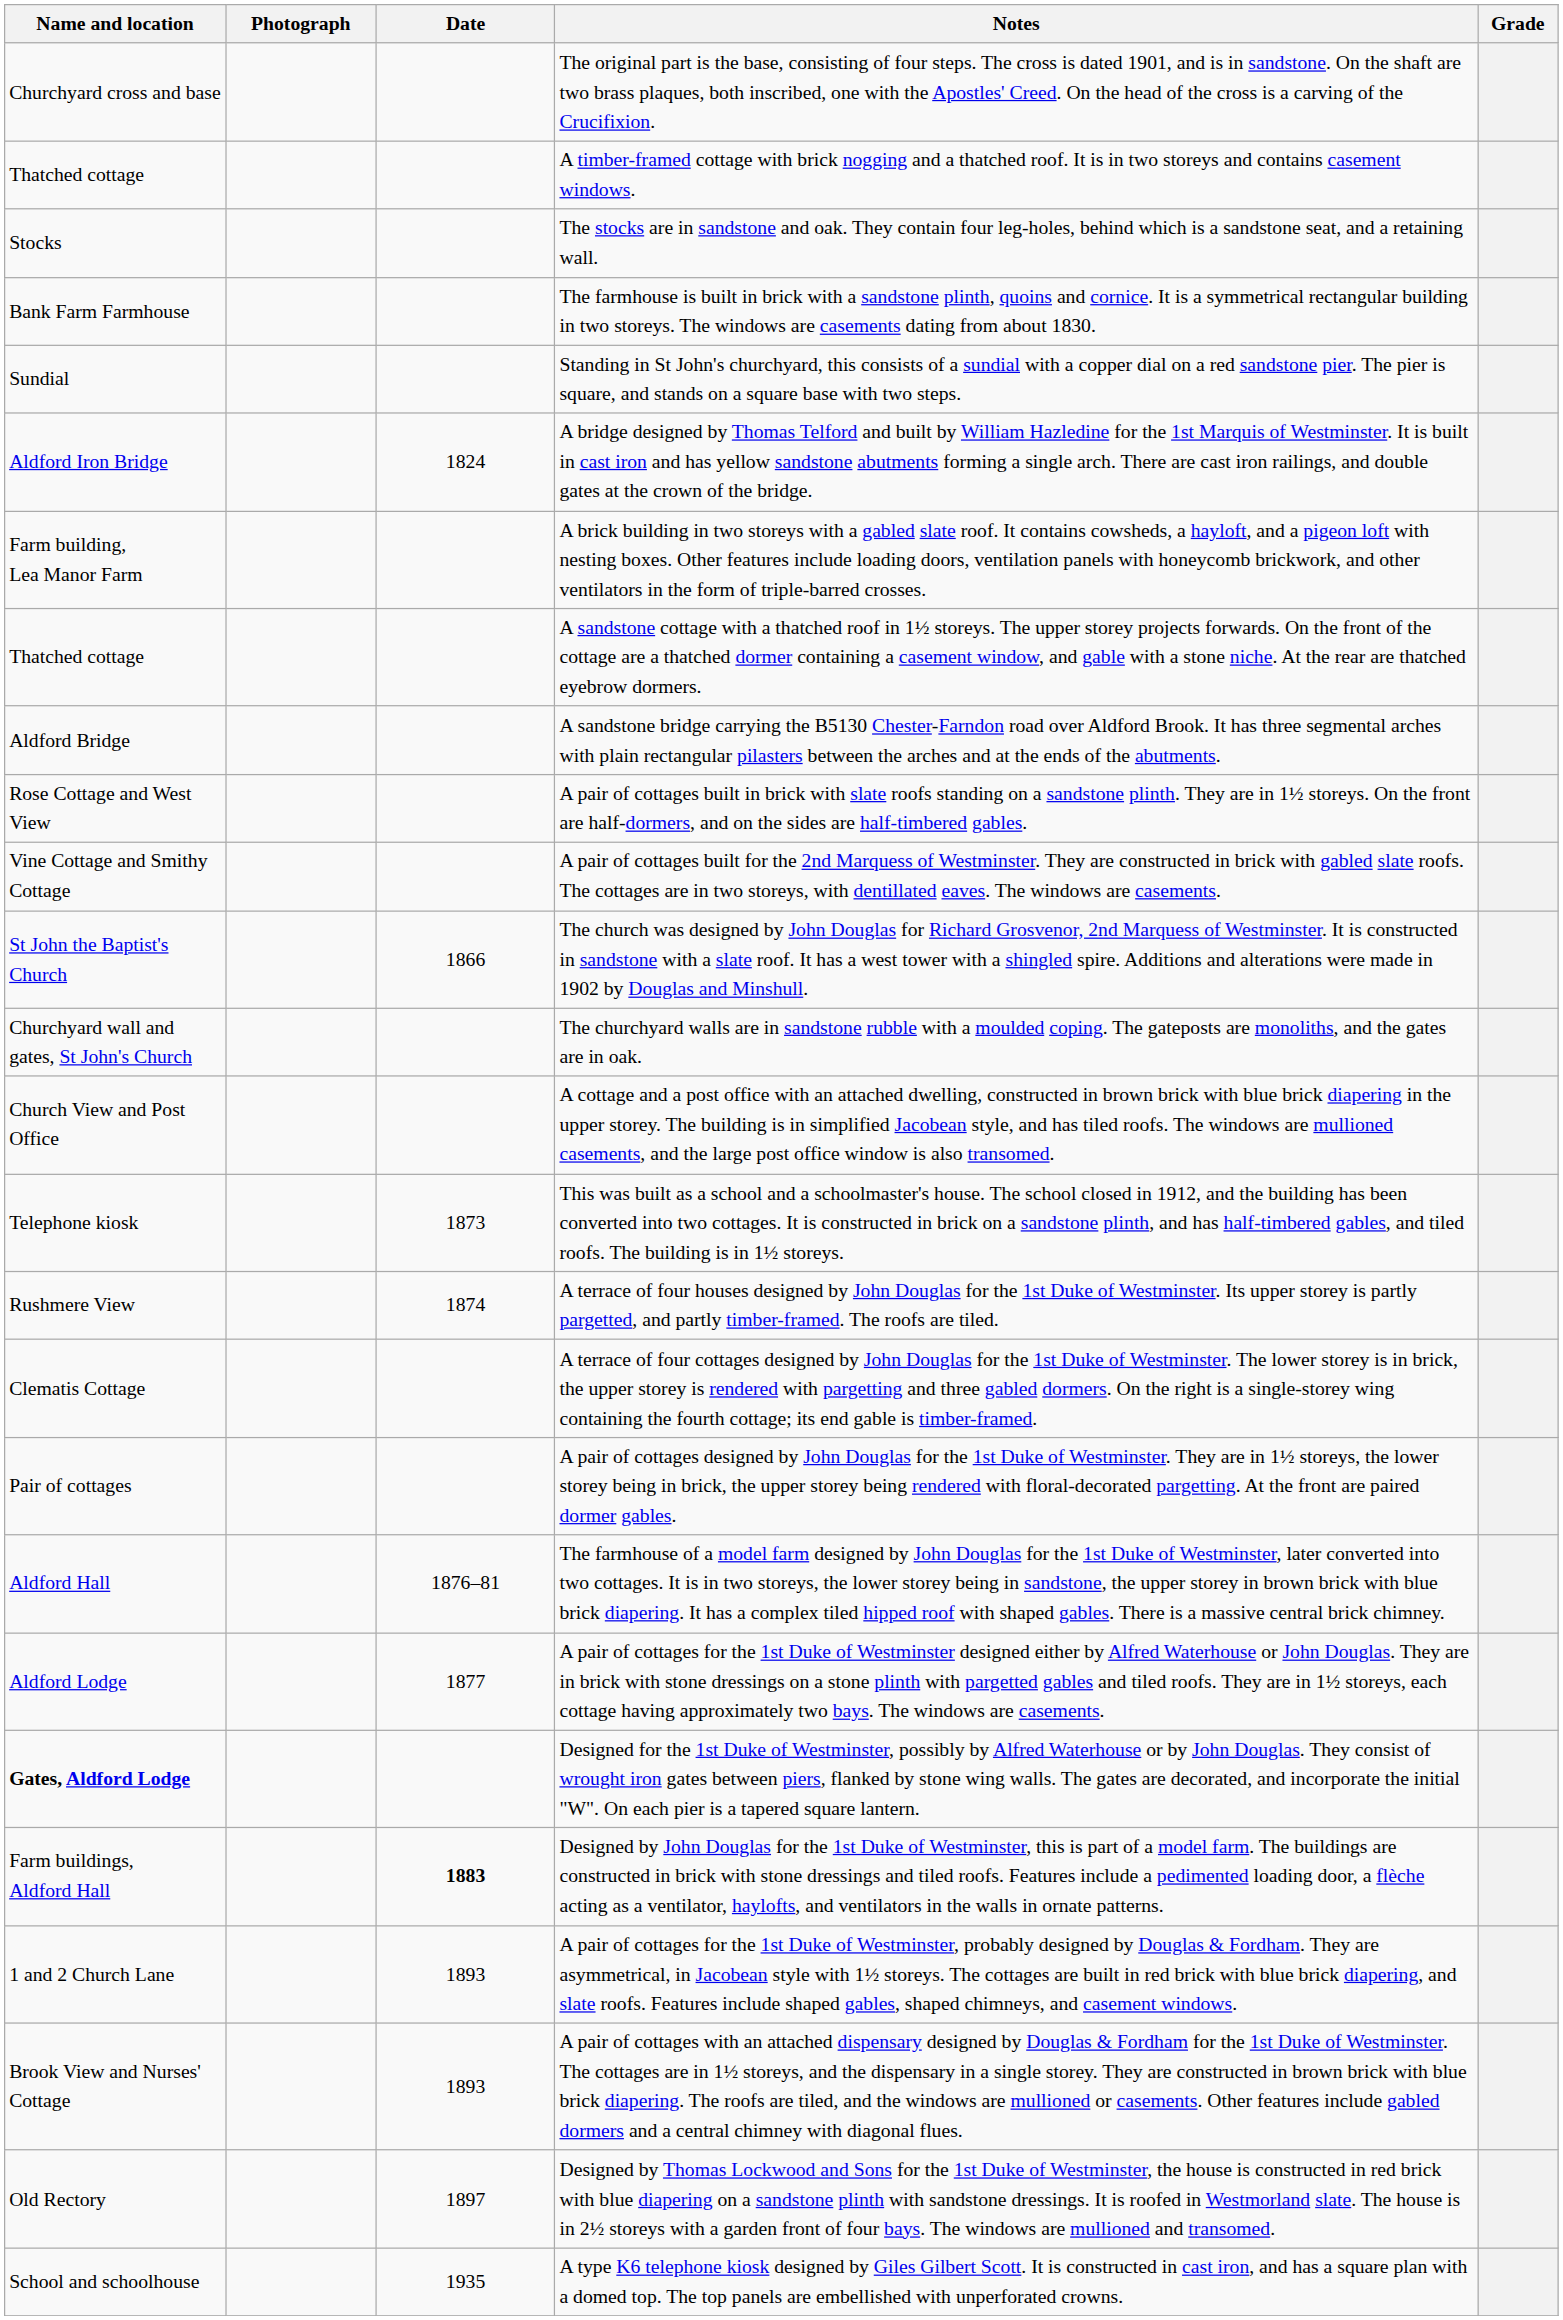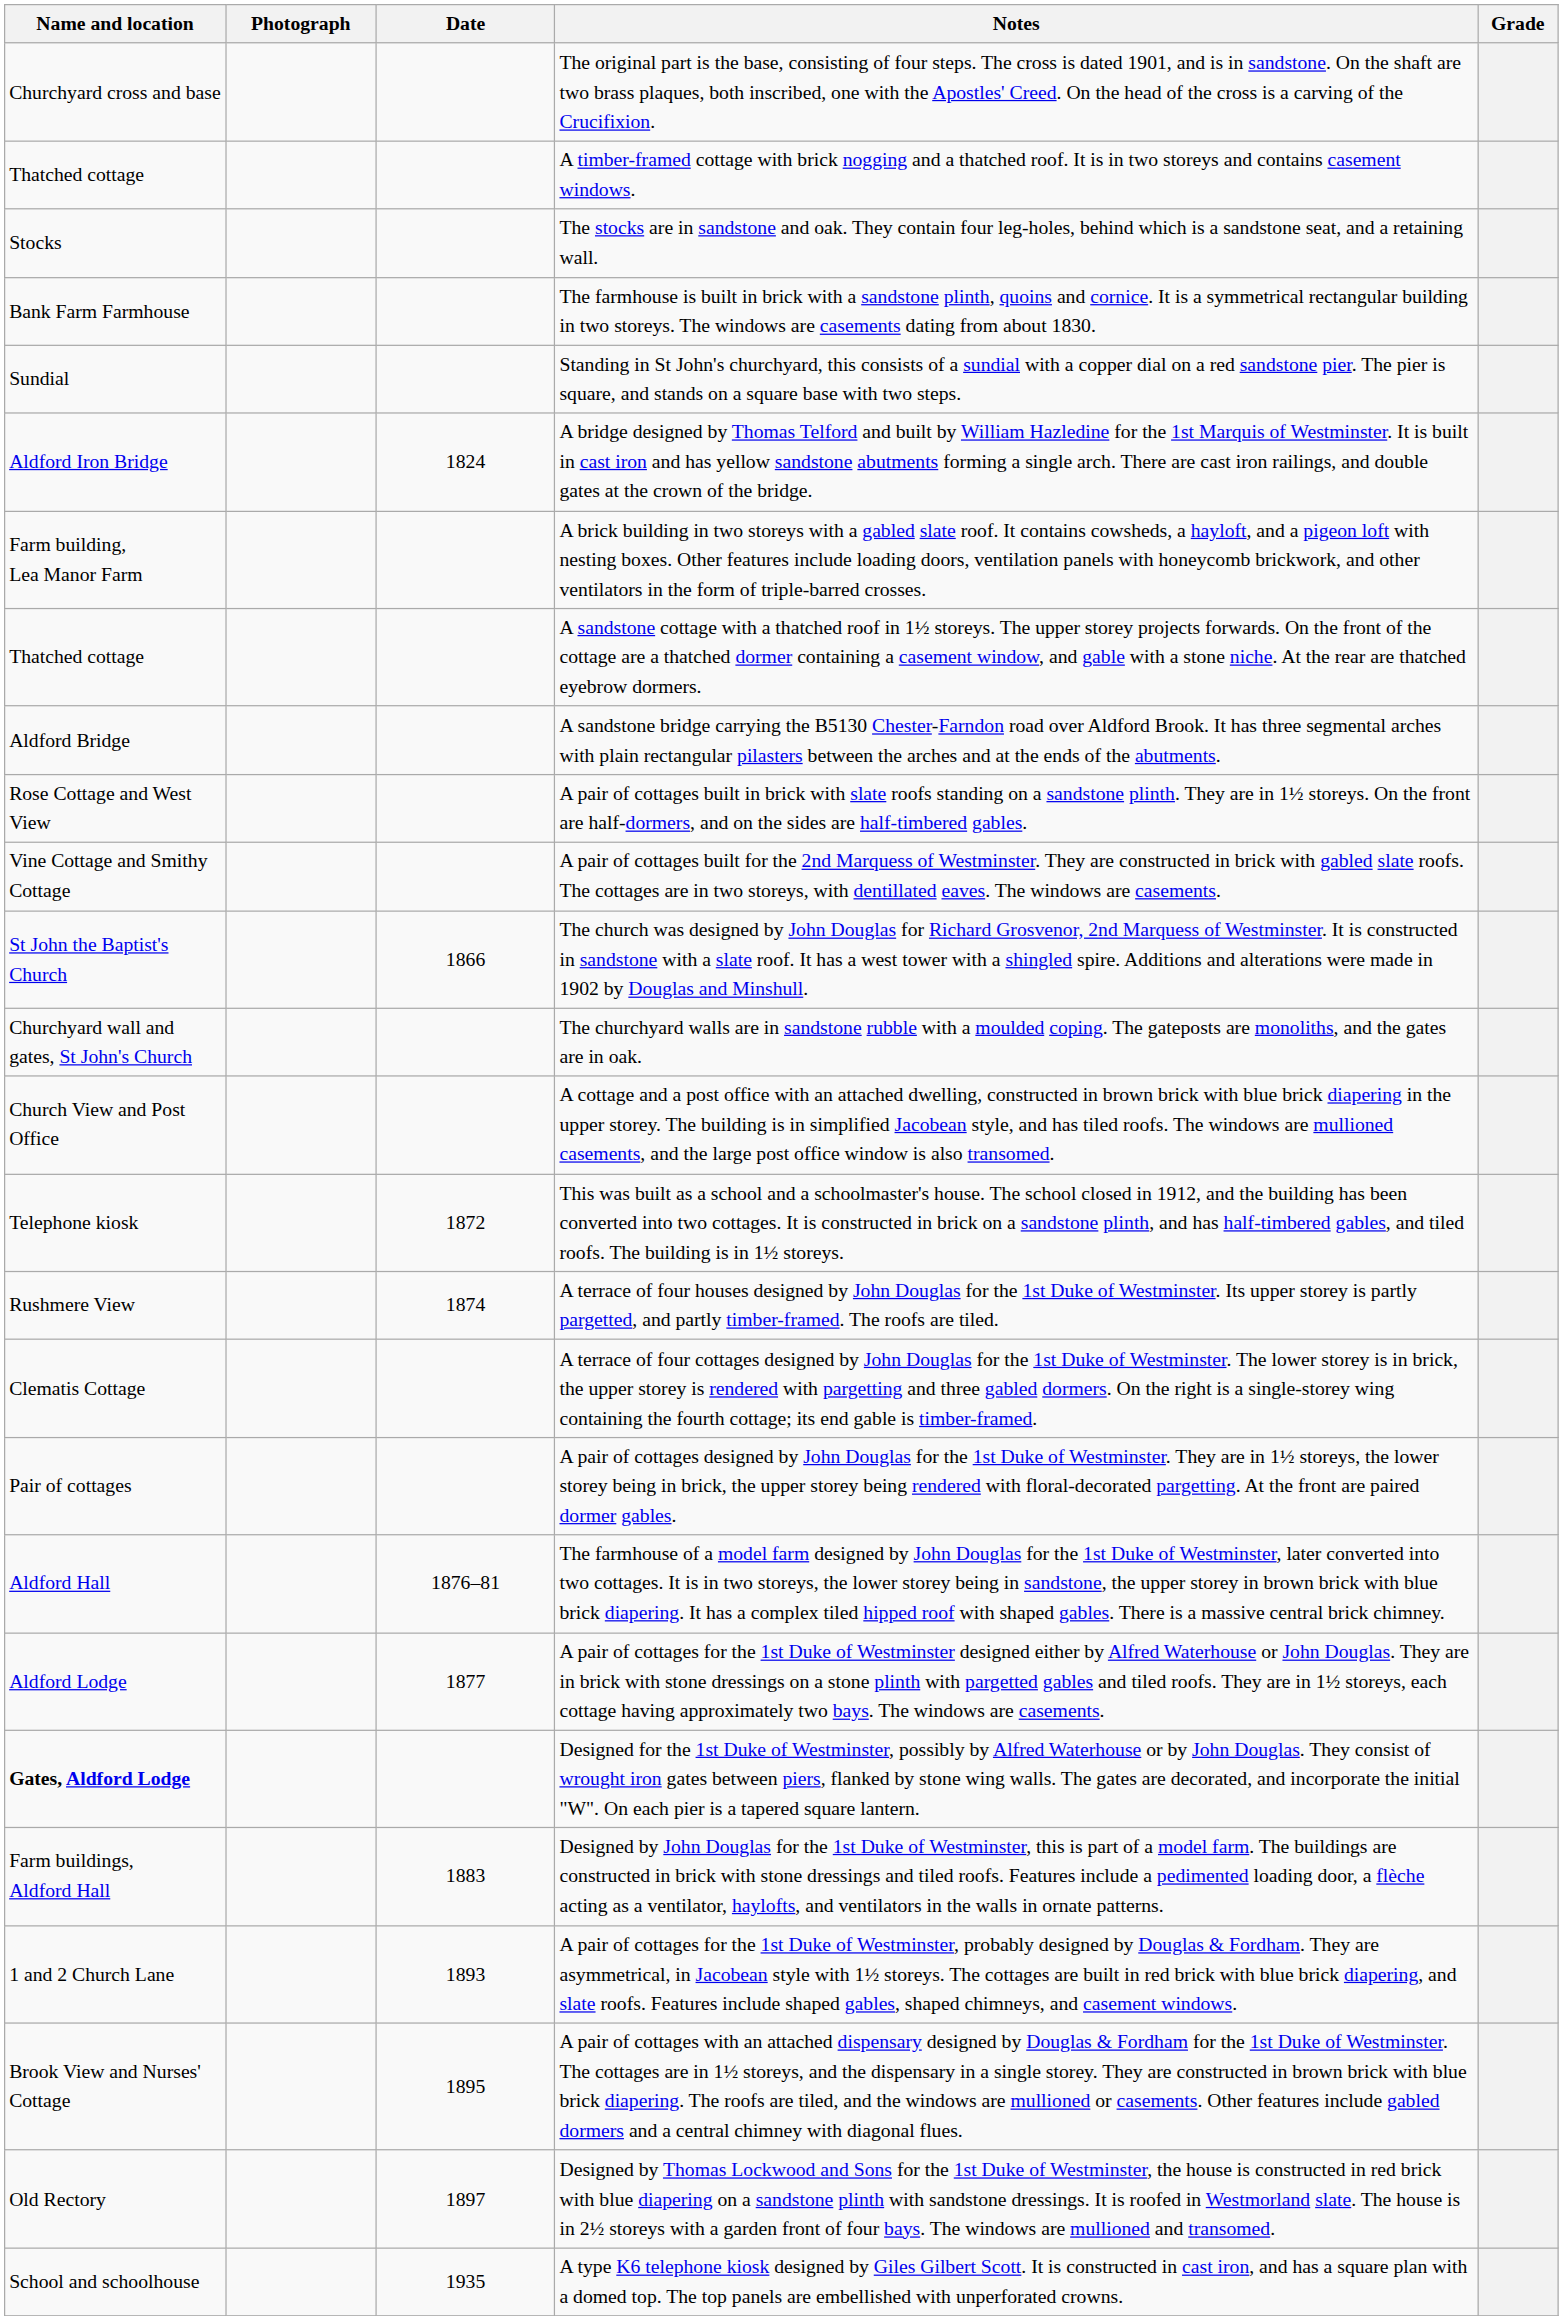(466, 1222) 1873 -> (466, 1222) 1872
(466, 1876) bold -> (466, 1876) normal
(466, 2086) 1893 -> (466, 2086) 1895
